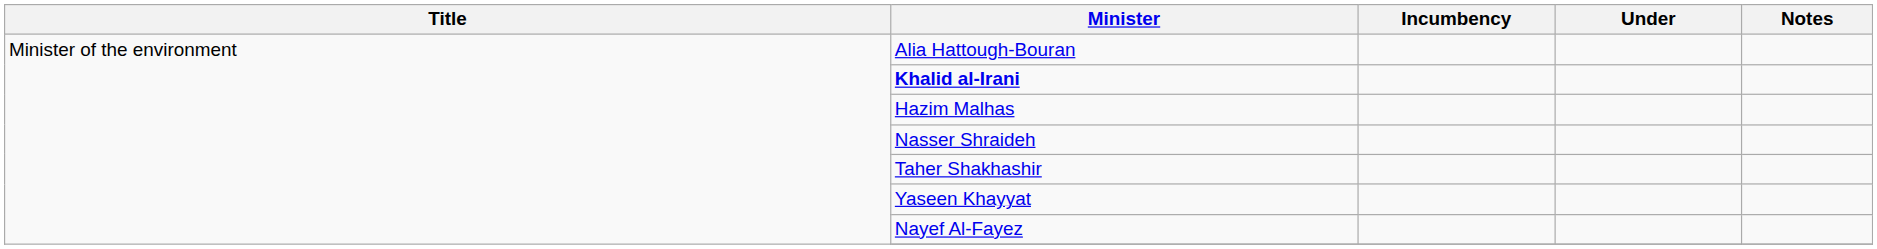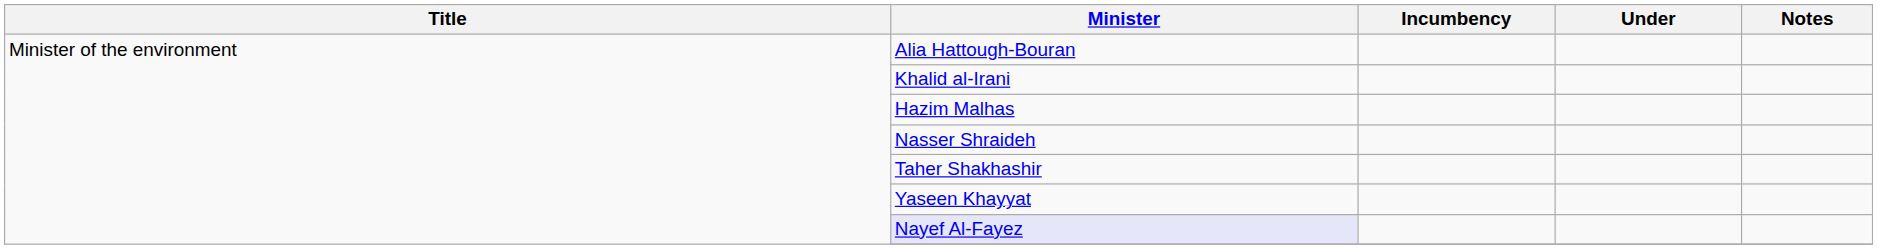(957, 79) bold -> (953, 79) normal
(959, 229) no background -> (959, 229) lavender background
